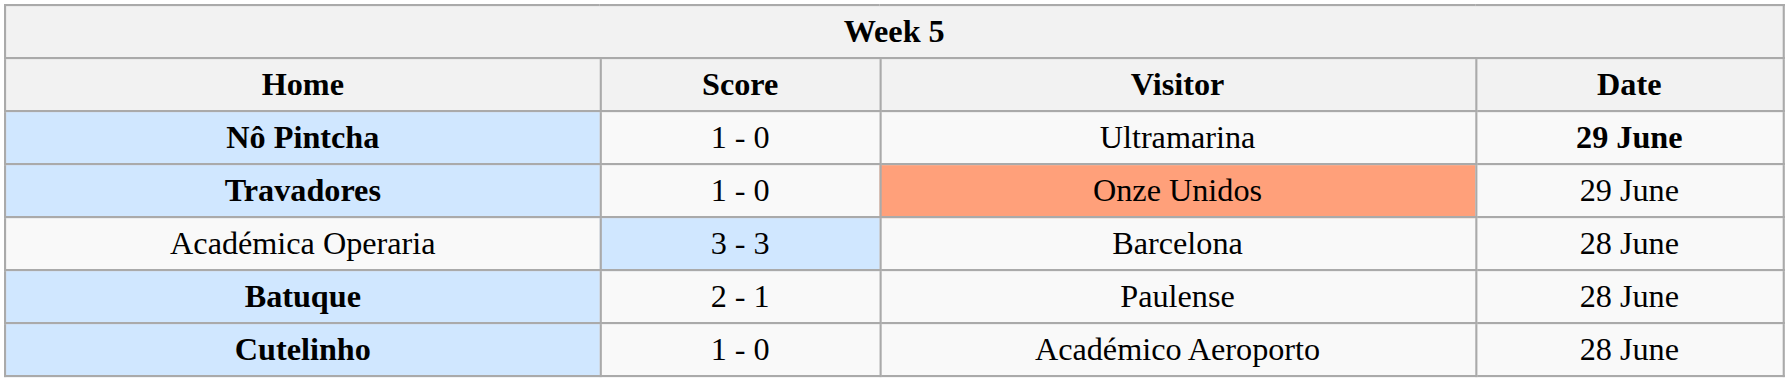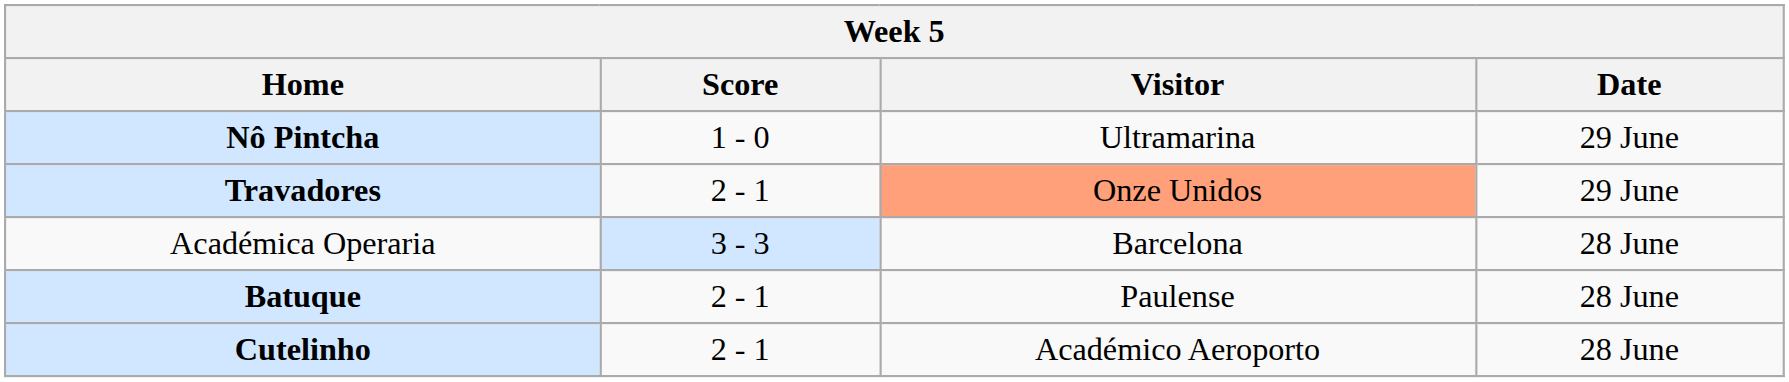(1629, 137) bold -> (1629, 137) normal
(740, 190) 1 - 0 -> (740, 190) 2 - 1
(740, 350) 1 - 0 -> (740, 350) 2 - 1
